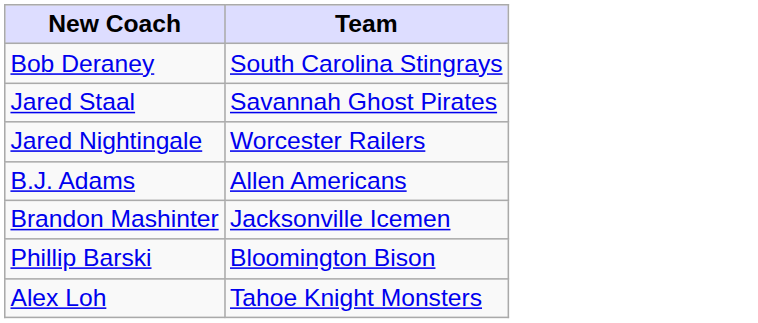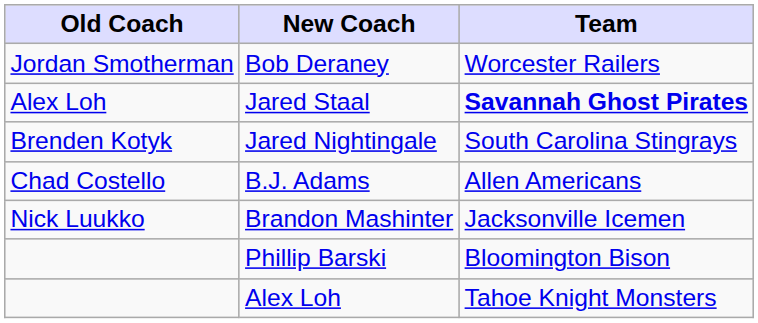+ column: (122, 24)
(366, 63) South Carolina Stingrays -> (562, 63) Worcester Railers
(364, 102) normal -> (606, 102) bold
(328, 141) Worcester Railers -> (601, 141) South Carolina Stingrays
